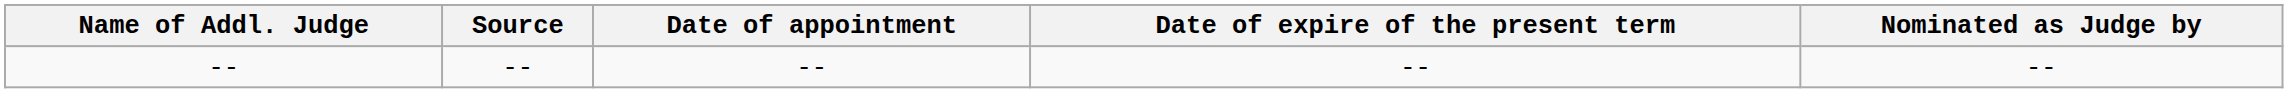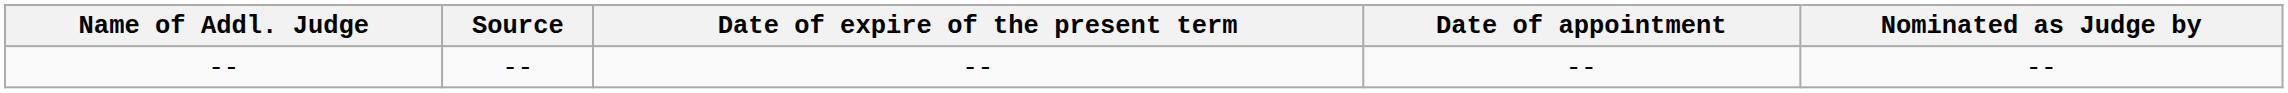columns swapped: (812, 26) <-> (1415, 26)
